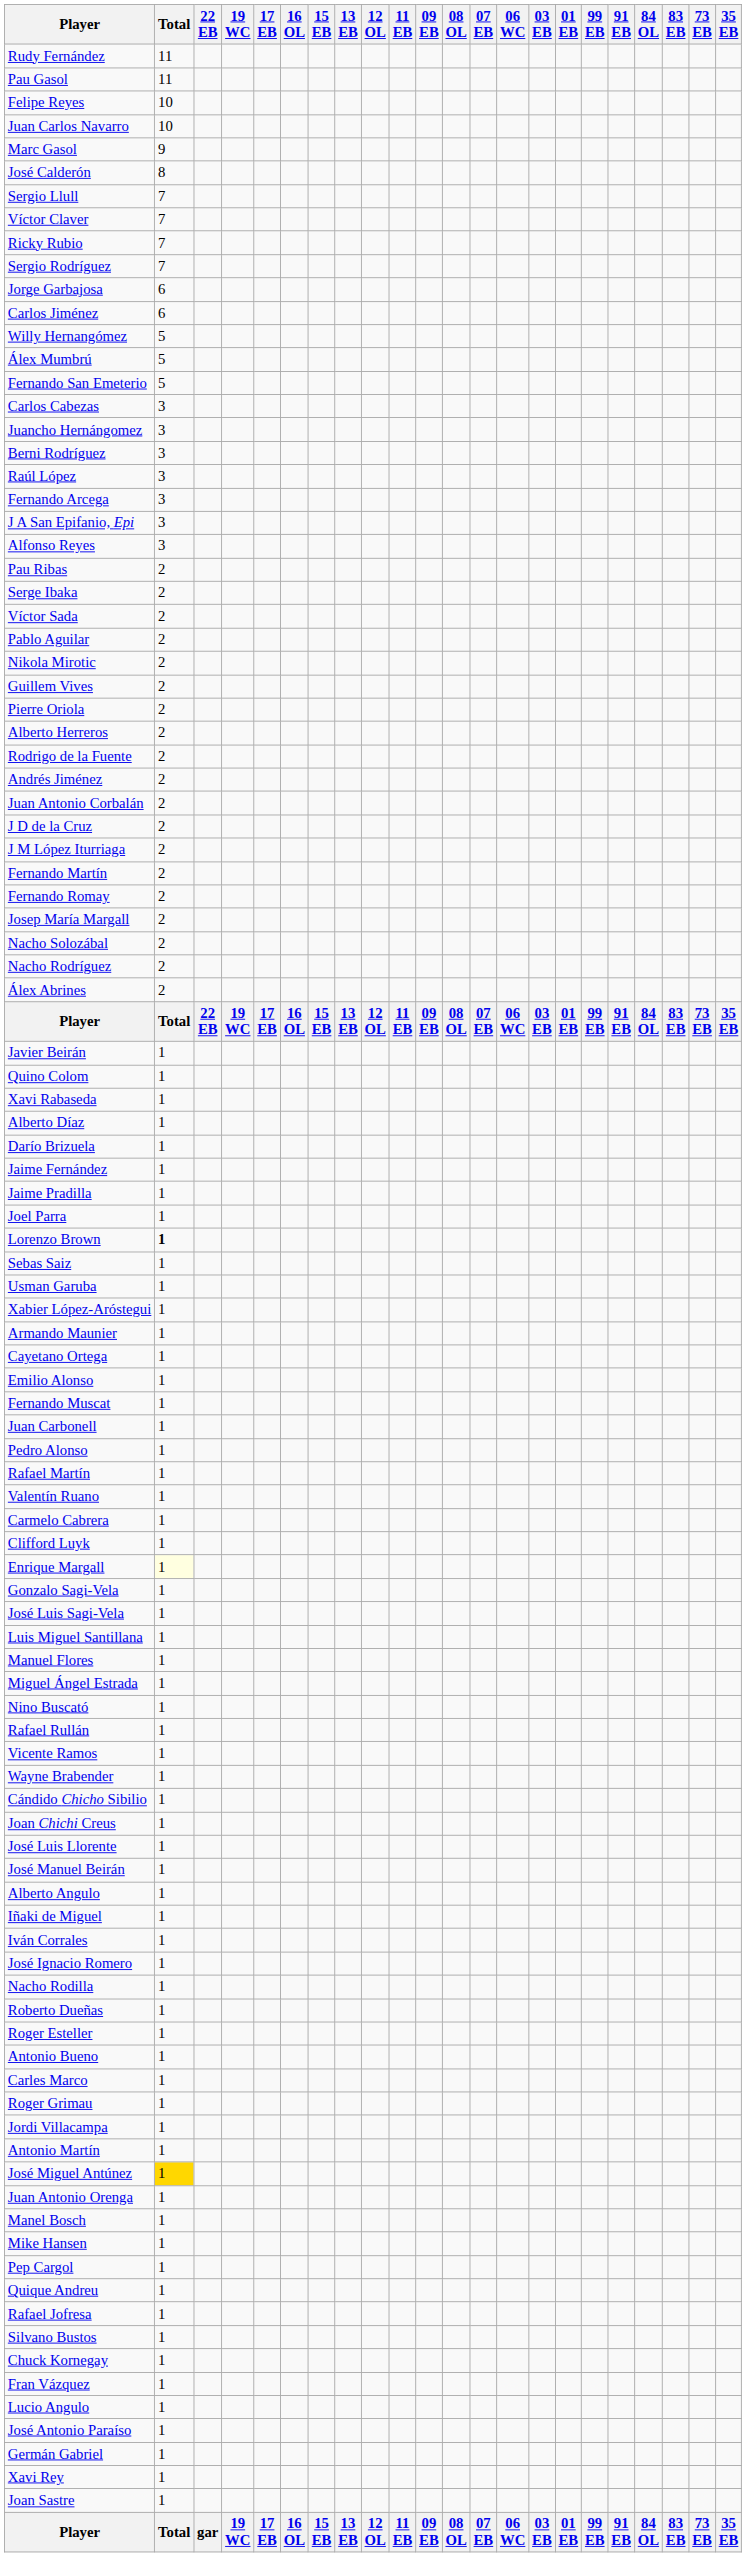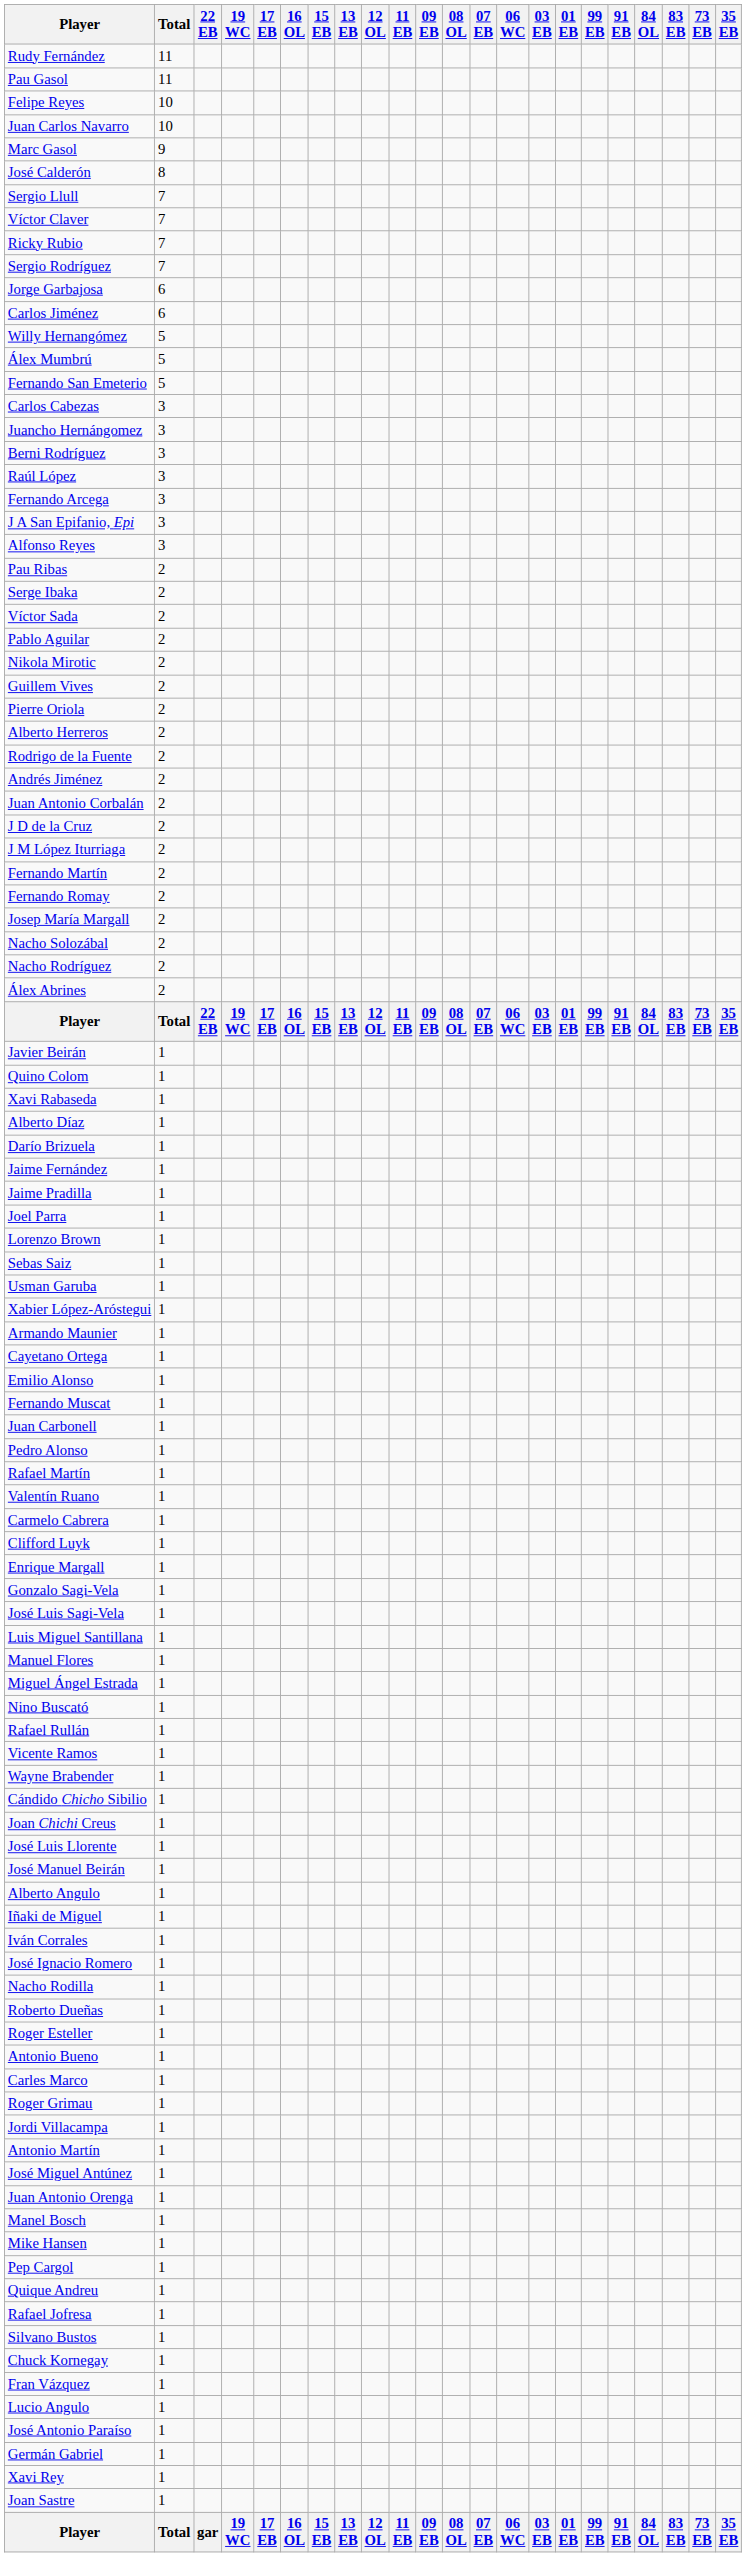(162, 1239) bold -> (162, 1239) normal
(162, 1566) lightyellow background -> (162, 1566) no background
(162, 2173) gold background -> (162, 2173) no background
